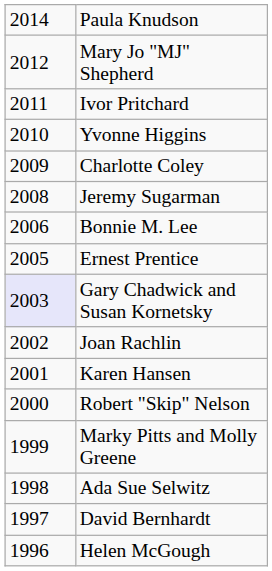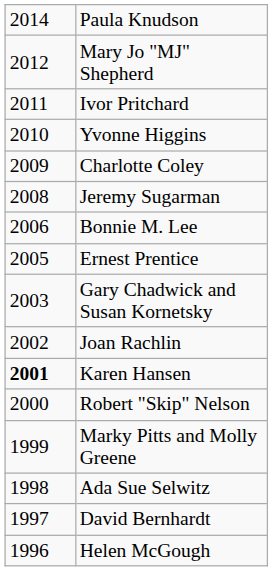(29, 300) lavender background -> (29, 300) no background
(29, 373) normal -> (29, 373) bold
